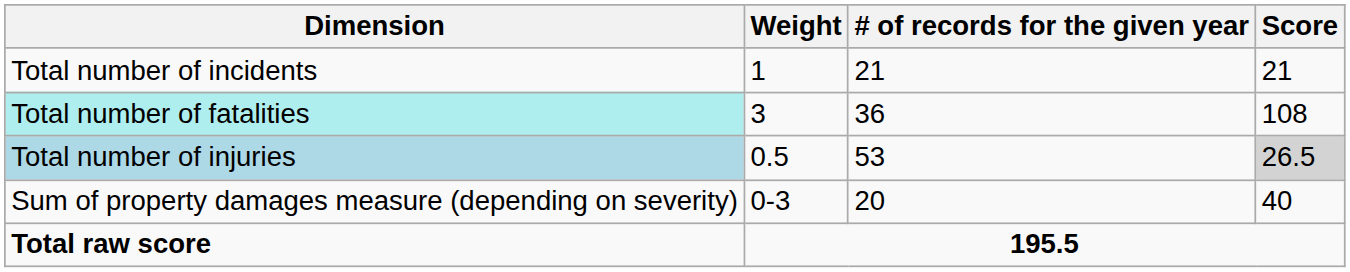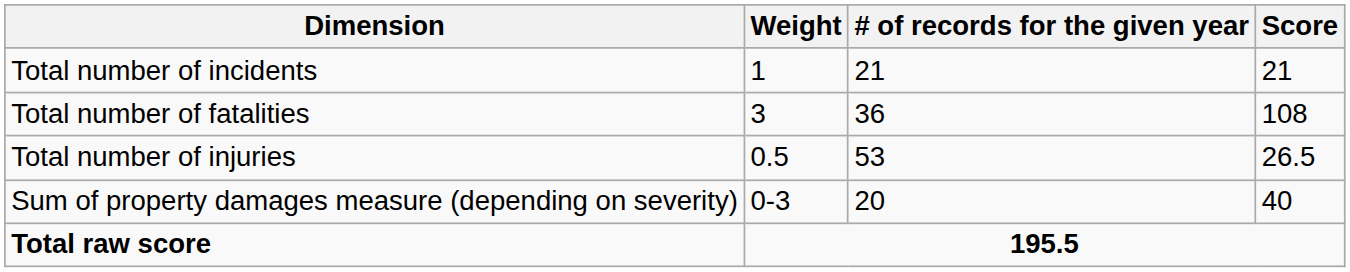(160, 113) paleturquoise background -> (160, 113) no background
(153, 157) lightblue background -> (153, 157) no background
(1288, 157) lightgrey background -> (1288, 157) no background
